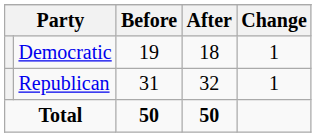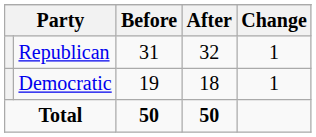rows swapped: (64, 83) <-> (65, 52)
